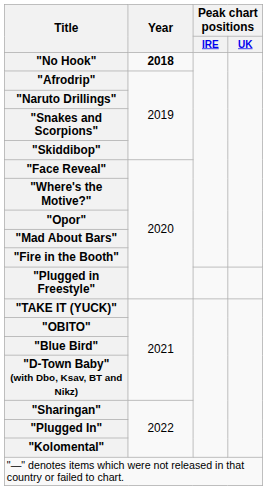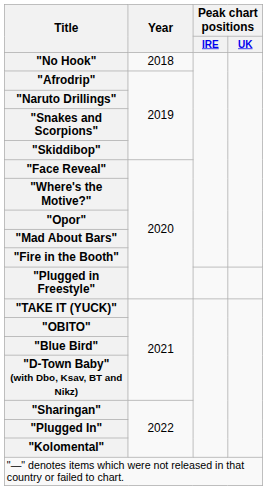(161, 61) bold -> (161, 61) normal
